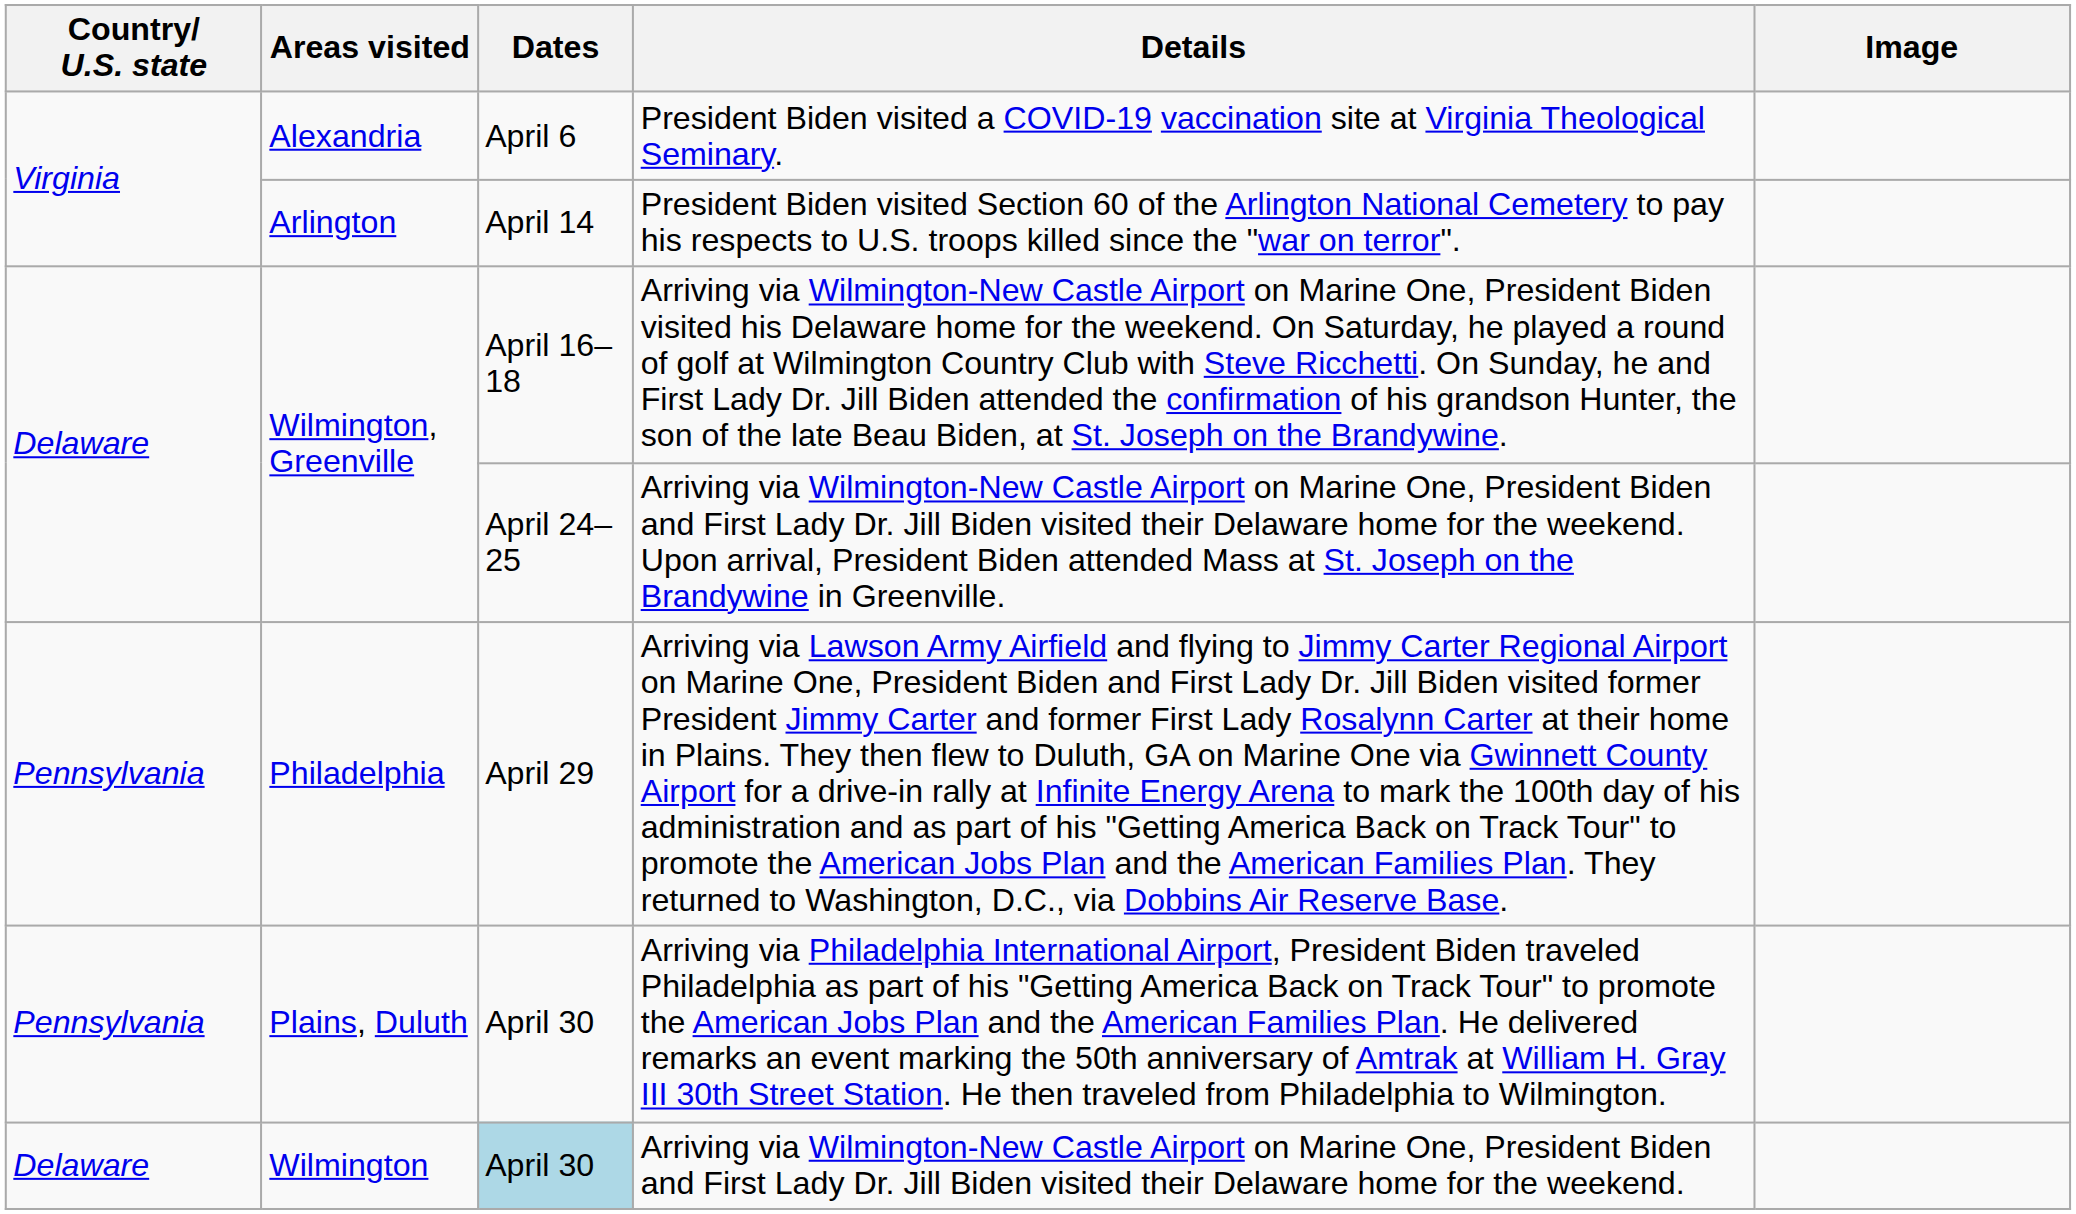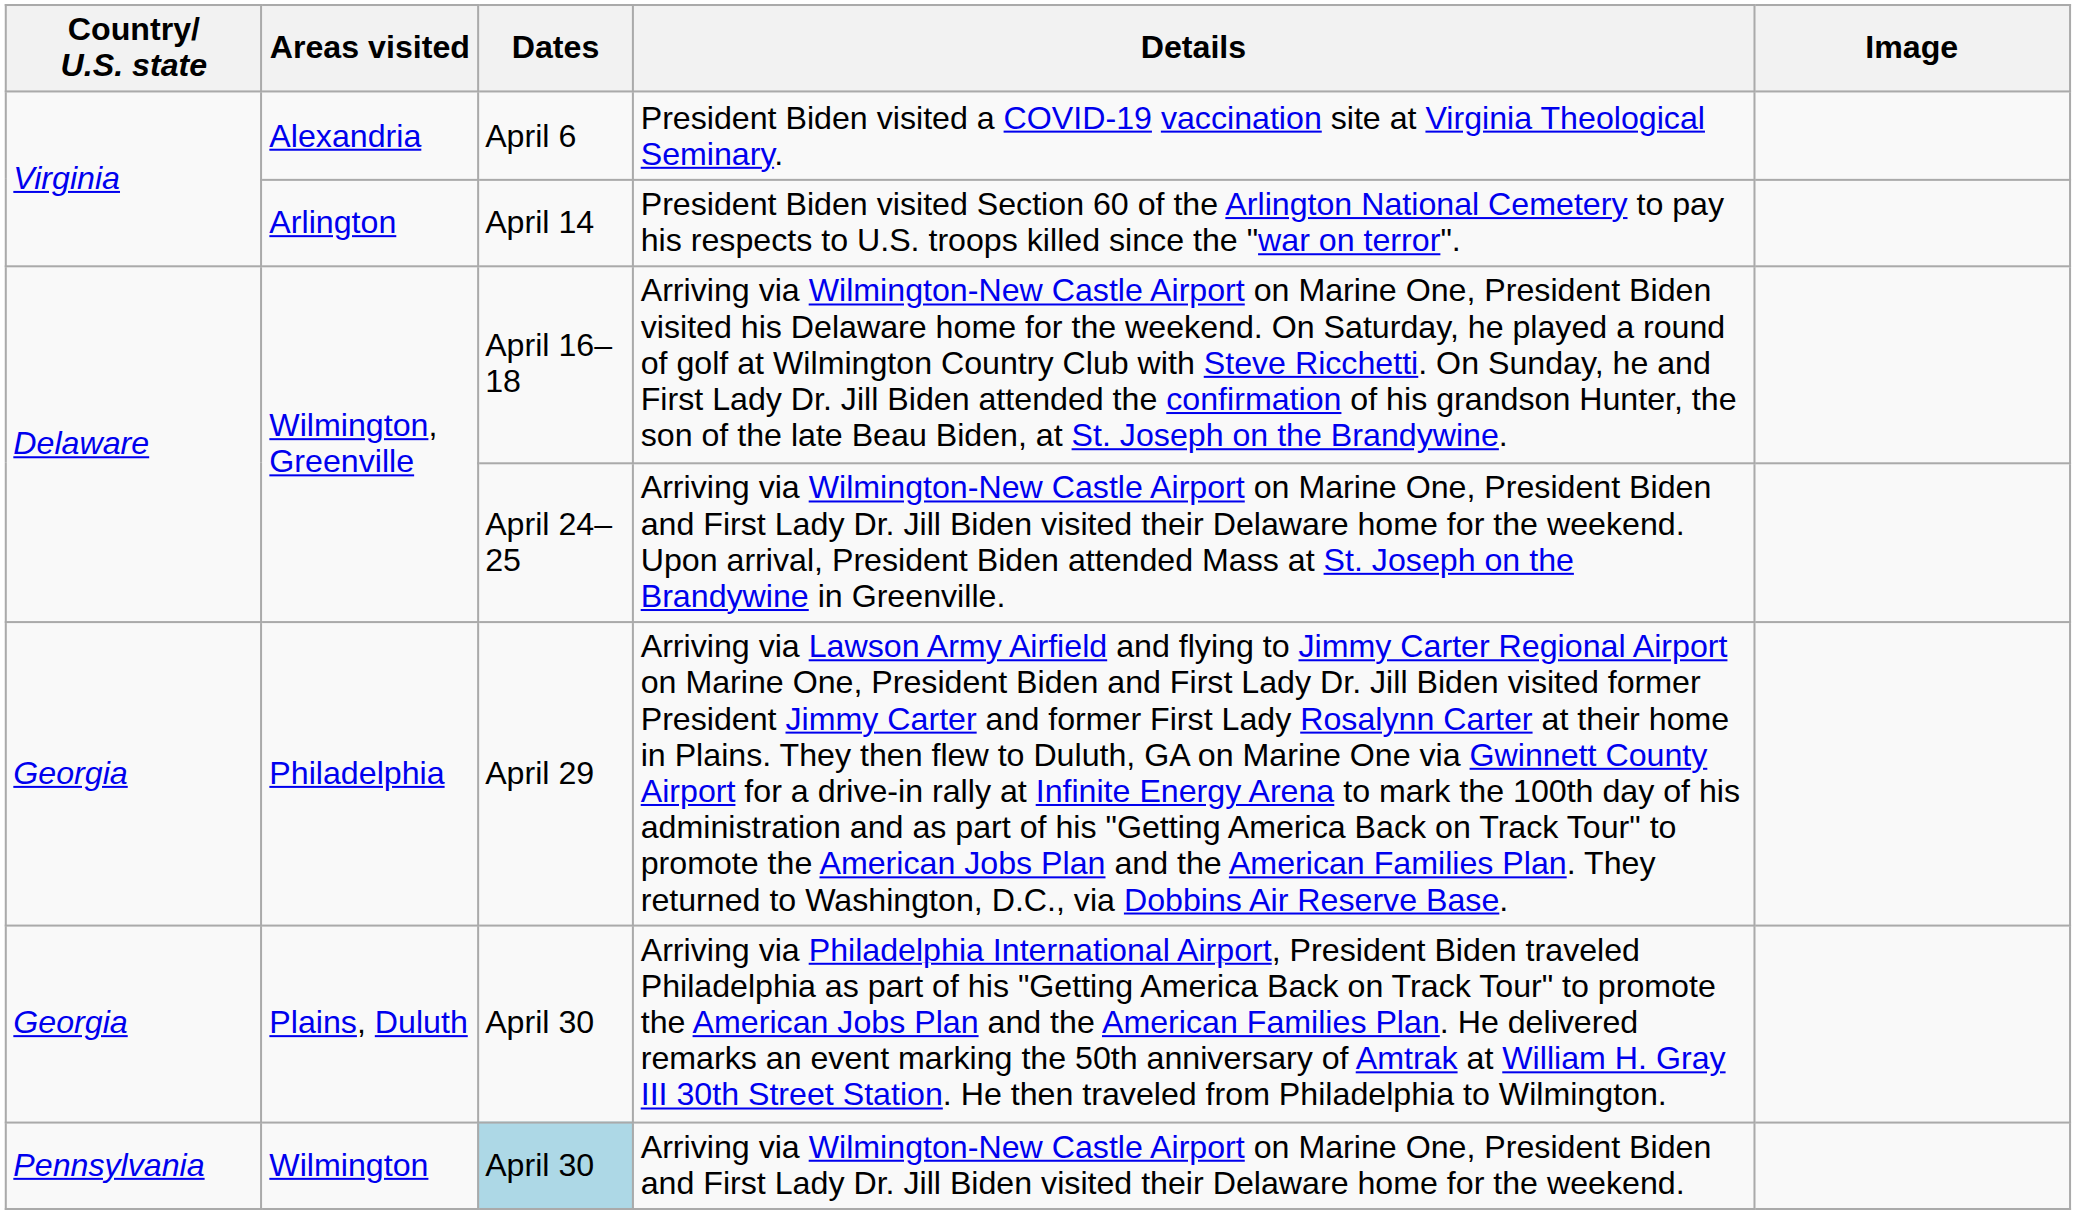(109, 773) Pennsylvania -> (71, 773) Georgia
(109, 1023) Pennsylvania -> (71, 1023) Georgia
(81, 1164) Delaware -> (109, 1164) Pennsylvania
